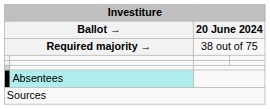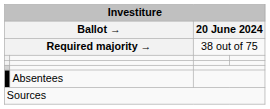(38, 78) paleturquoise background -> (38, 78) no background
